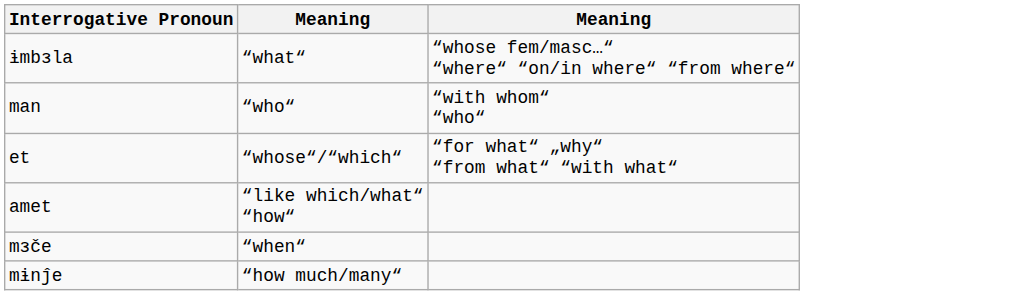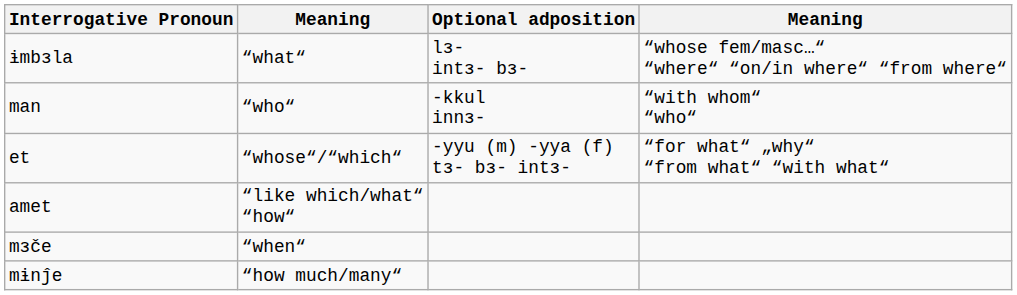+ column: (534, 19)
